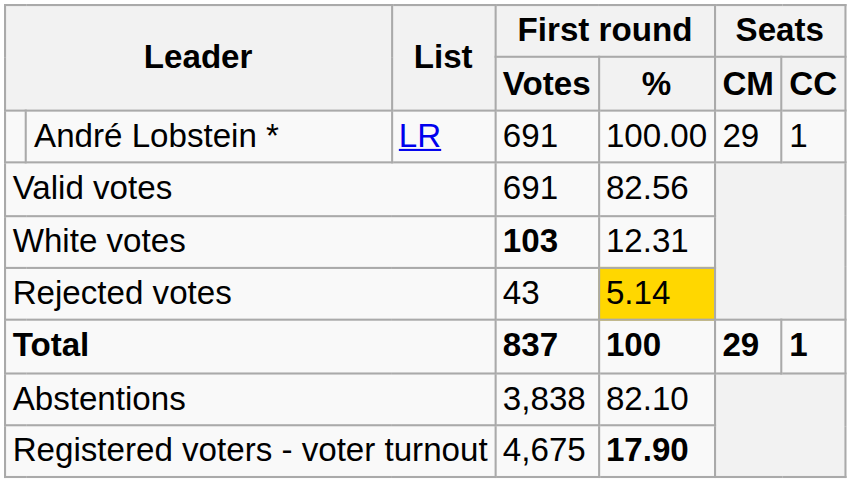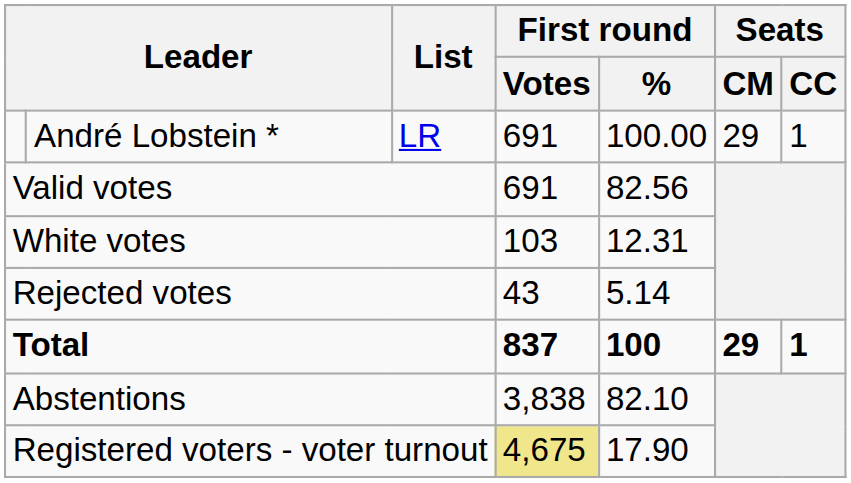(531, 240) bold -> (531, 240) normal
(638, 293) gold background -> (638, 293) no background
(544, 450) no background -> (544, 450) khaki background
(647, 450) bold -> (647, 450) normal
